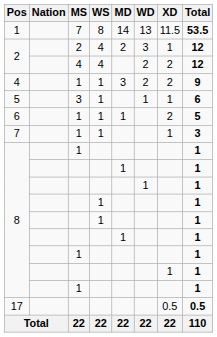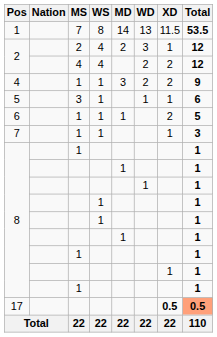(170, 306) normal -> (170, 306) bold
(198, 306) no background -> (198, 306) lightsalmon background
